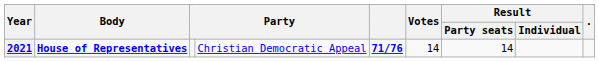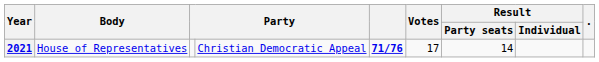(112, 48) bold -> (112, 48) normal
(433, 48) 14 -> (433, 48) 17
